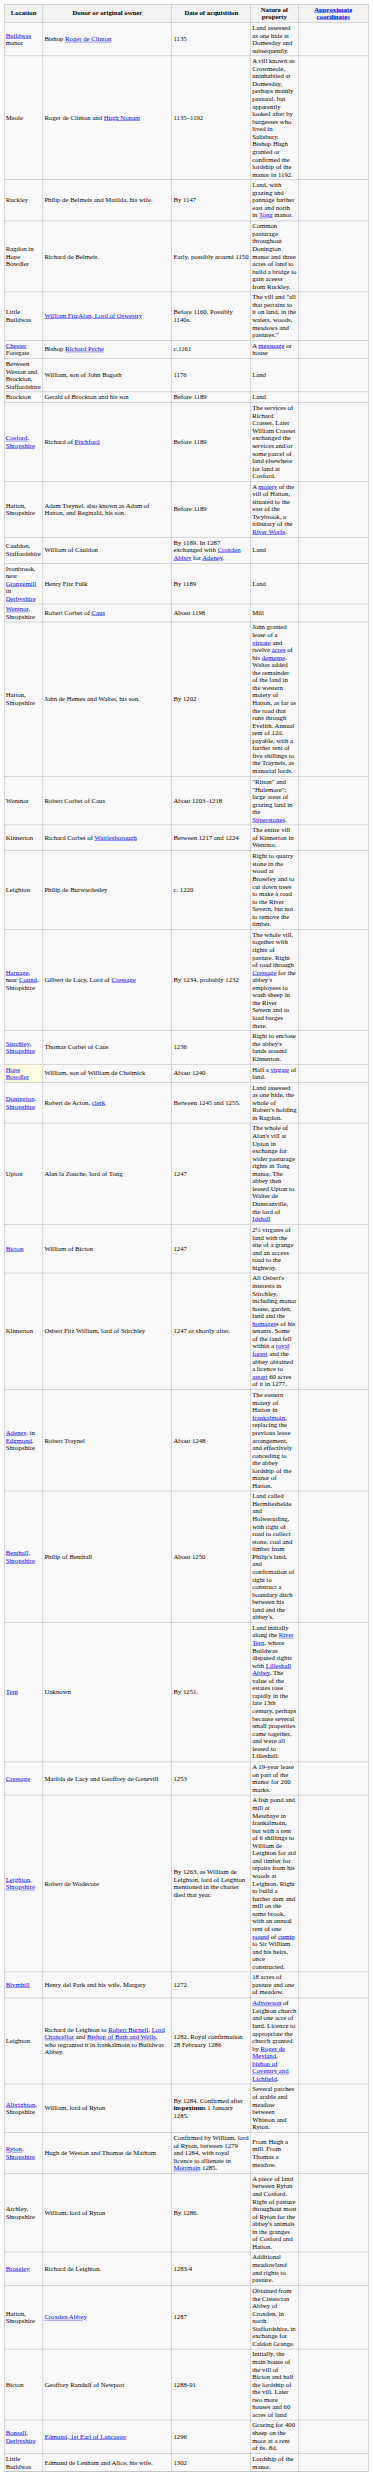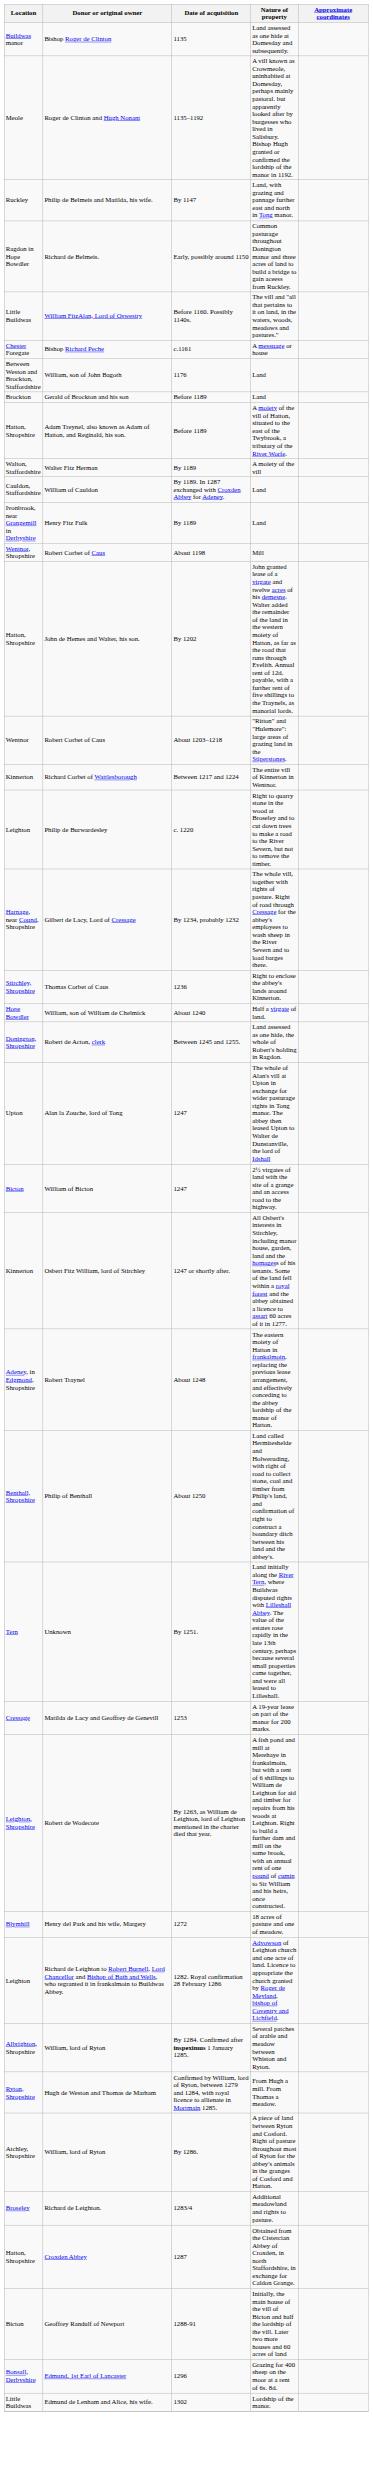- row: (72, 442)
+ row: (71, 467)
(17, 1073) lightyellow background -> (17, 1012) no background
